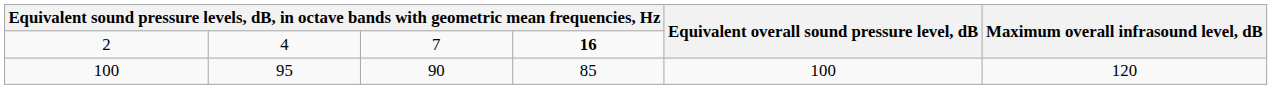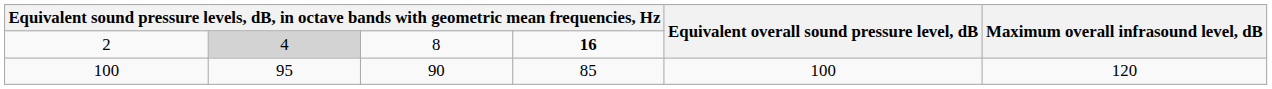(284, 44) no background -> (284, 44) lightgrey background
(436, 44) 7 -> (436, 44) 8
